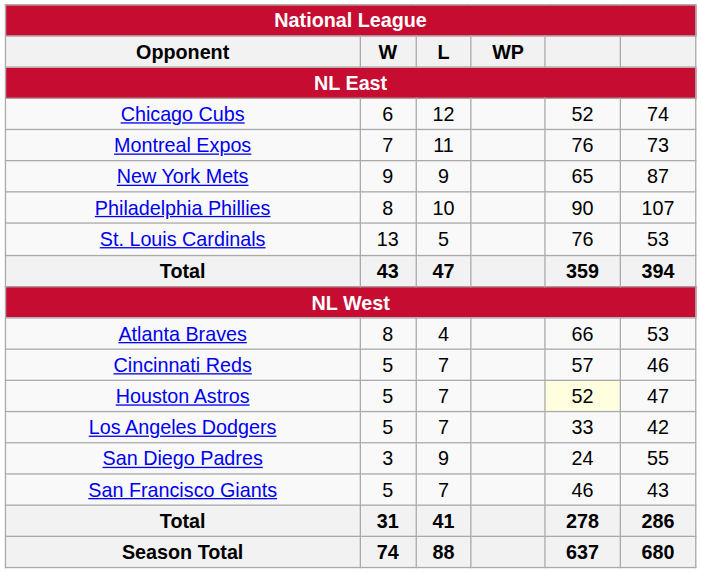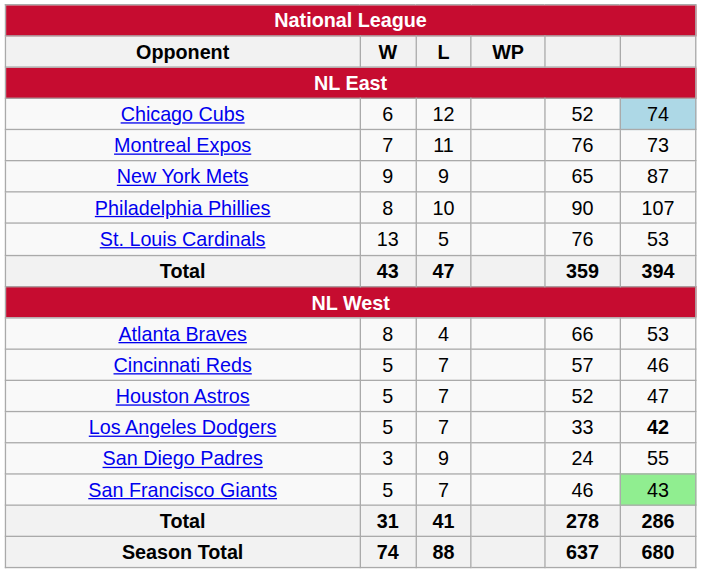(658, 114) no background -> (658, 114) lightblue background
(583, 396) lightyellow background -> (583, 396) no background
(658, 427) normal -> (658, 427) bold
(658, 490) no background -> (658, 490) lightgreen background
